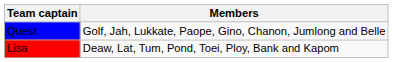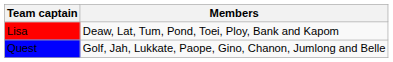rows swapped: (22, 31) <-> (17, 48)
